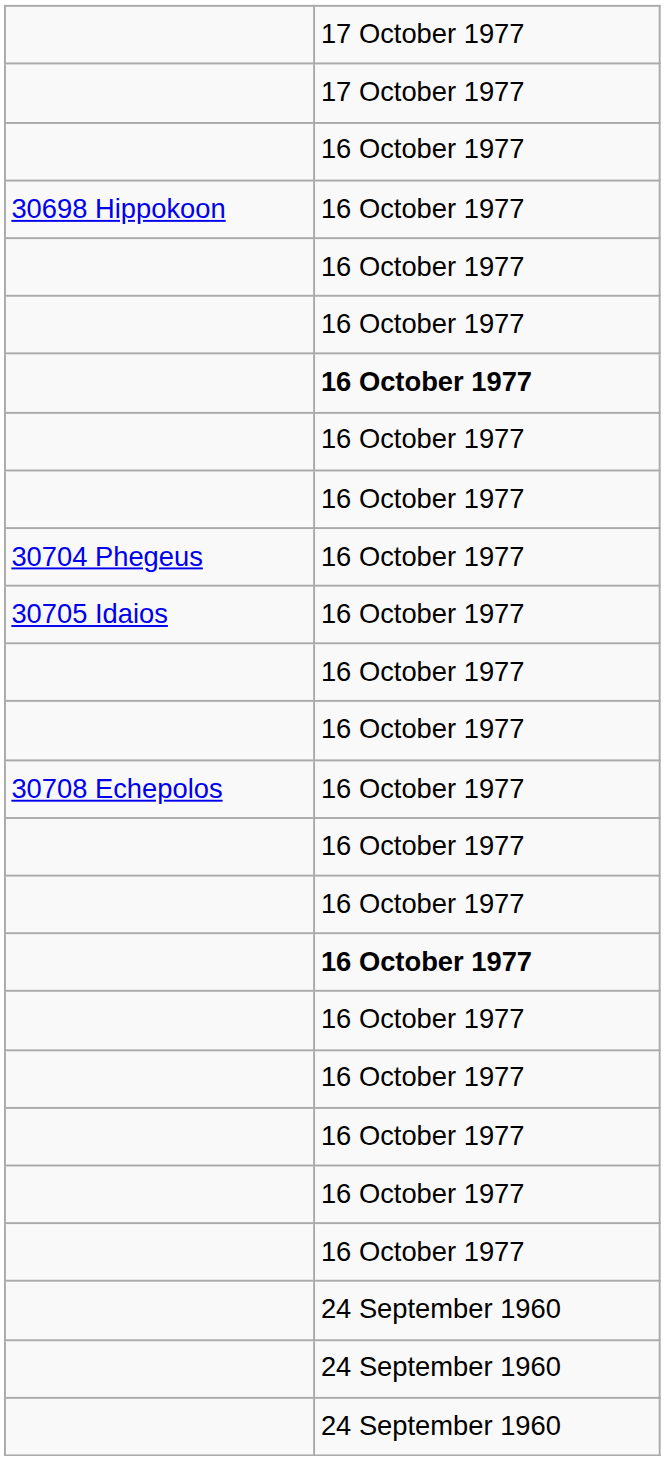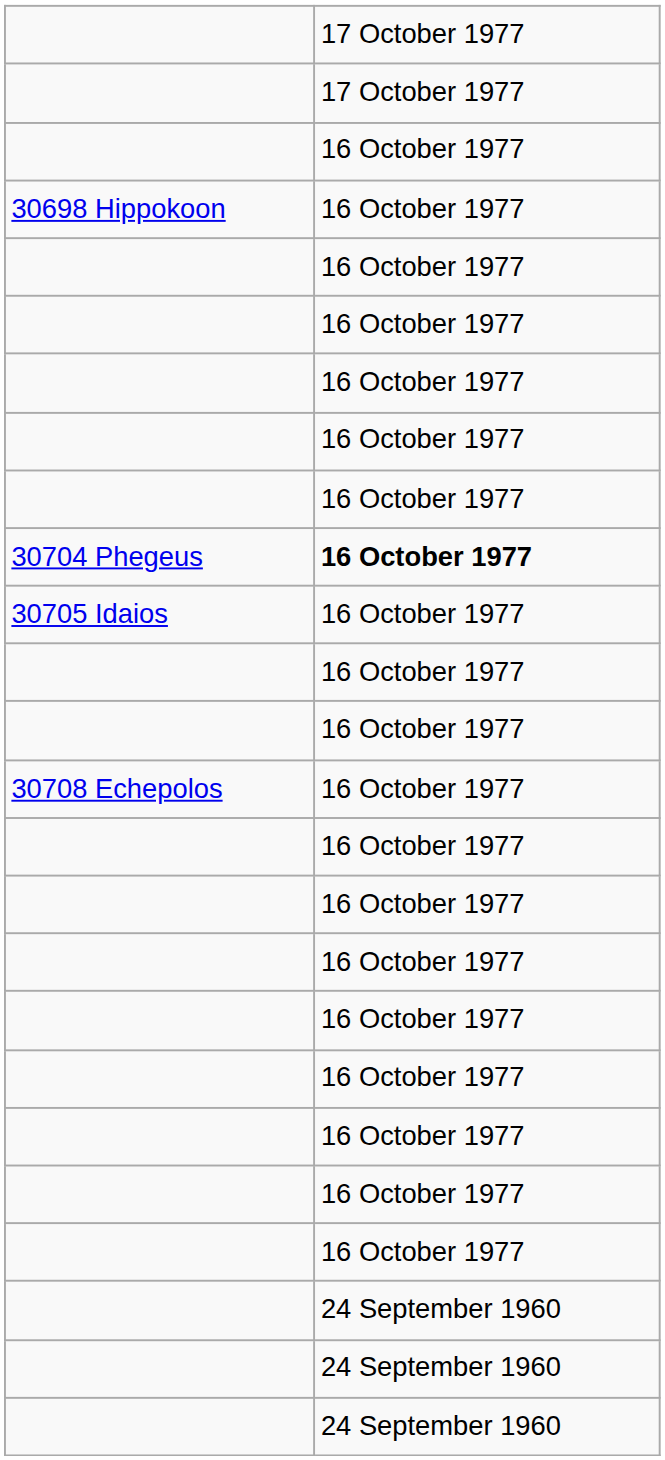(426, 382) bold -> (423, 382) normal
(423, 555) normal -> (426, 555) bold
(426, 961) bold -> (423, 961) normal
